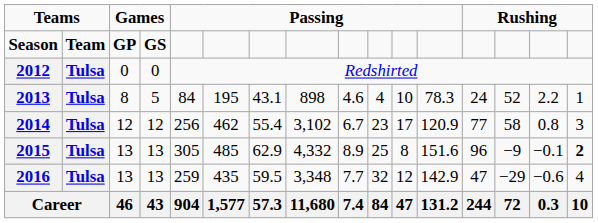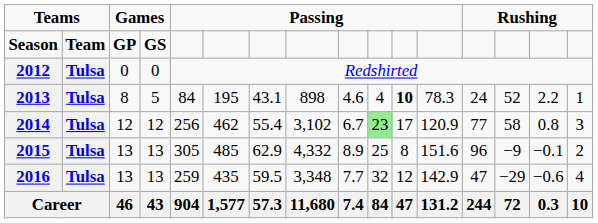(404, 97) normal -> (404, 97) bold
(380, 124) no background -> (380, 124) lightgreen background
(580, 151) bold -> (580, 151) normal
